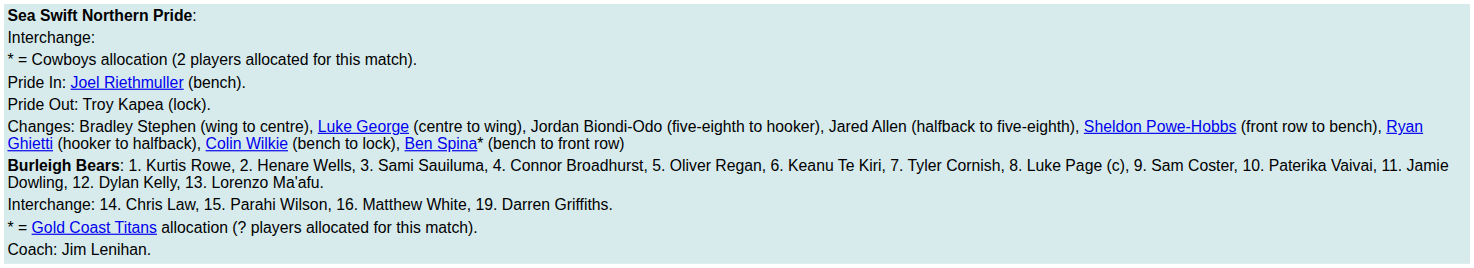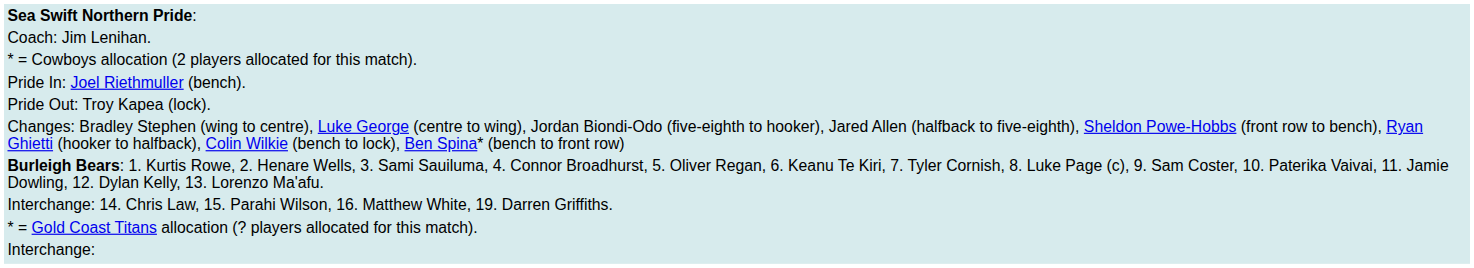(51, 38) Interchange: -> (79, 38) Coach: Jim Lenihan.
(79, 249) Coach: Jim Lenihan. -> (51, 249) Interchange:
